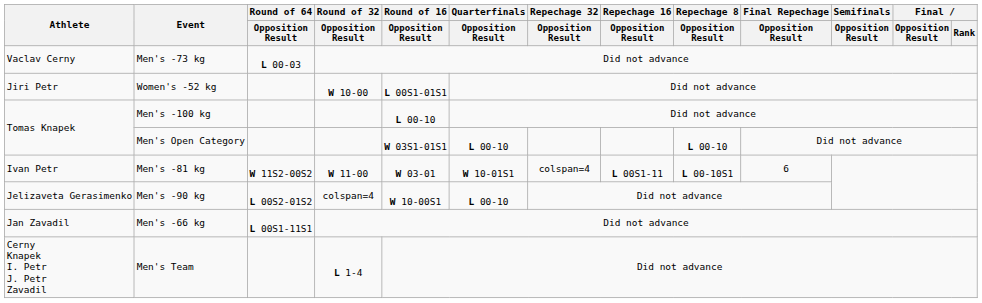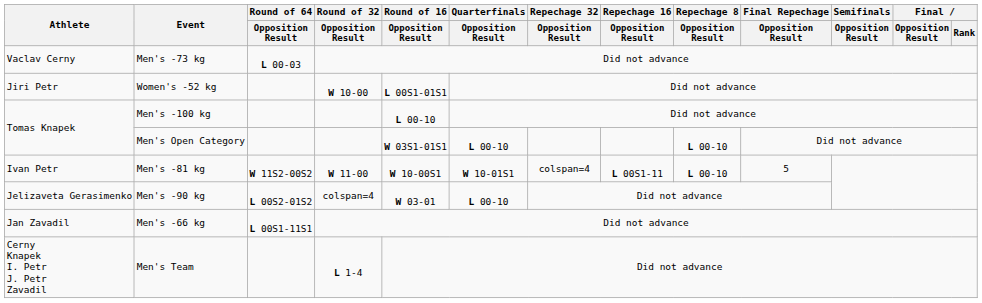(415, 174) W 03-01 -> (415, 174) W 10-00S1
(707, 174) L 00-10S1 -> (707, 174) L 00-10
(786, 168) 6 -> (786, 168) 5
(415, 201) W 10-00S1 -> (415, 201) W 03-01
